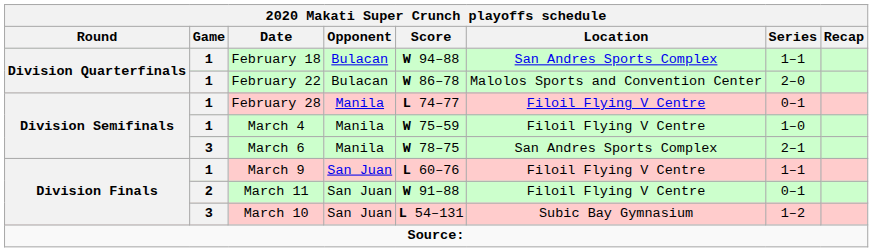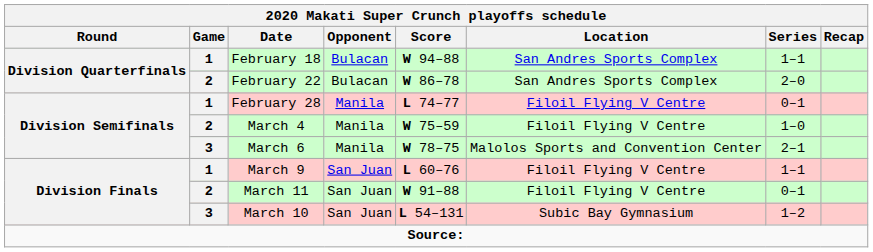(209, 82) 1 -> (209, 82) 2
(616, 82) Malolos Sports and Convention Center -> (616, 82) San Andres Sports Complex
(209, 126) 1 -> (209, 126) 2
(616, 148) San Andres Sports Complex -> (616, 148) Malolos Sports and Convention Center
